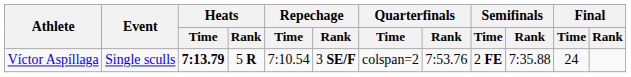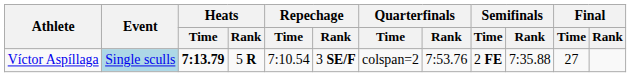(140, 60) no background -> (140, 60) lightblue background
(572, 60) 24 -> (572, 60) 27
